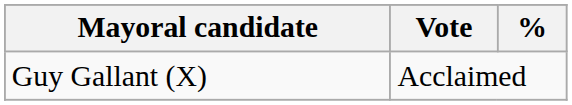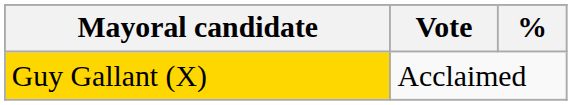(109, 75) no background -> (109, 75) gold background
